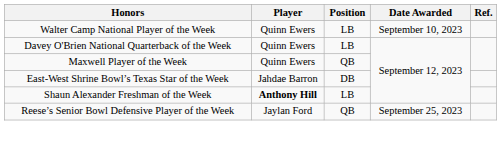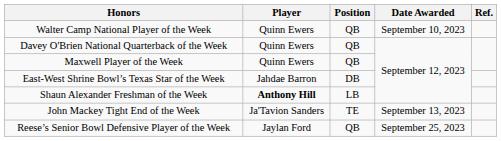(347, 29) LB -> (352, 29) QB
(347, 45) LB -> (352, 45) QB
+ row: (124, 111)
